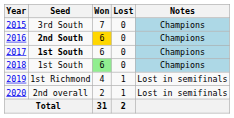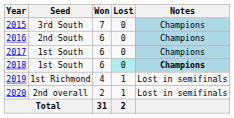(60, 38) bold -> (60, 38) normal
(102, 38) gold background -> (102, 38) no background
(60, 52) bold -> (60, 52) normal
(102, 65) lightgreen background -> (102, 65) no background
(123, 65) no background -> (123, 65) paleturquoise background
(182, 65) normal -> (182, 65) bold
